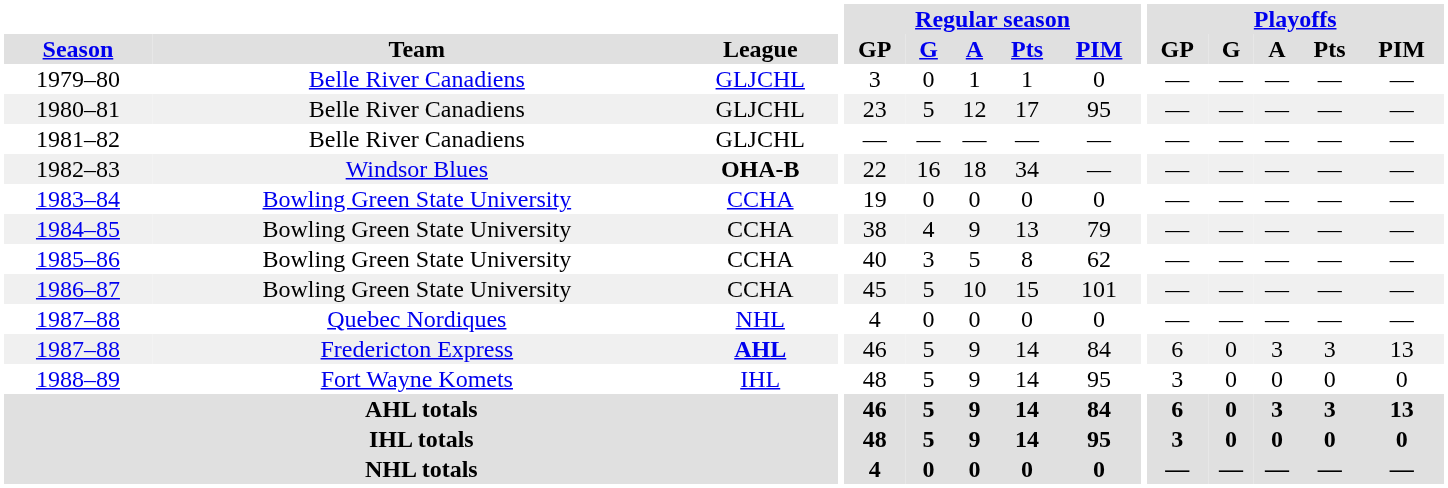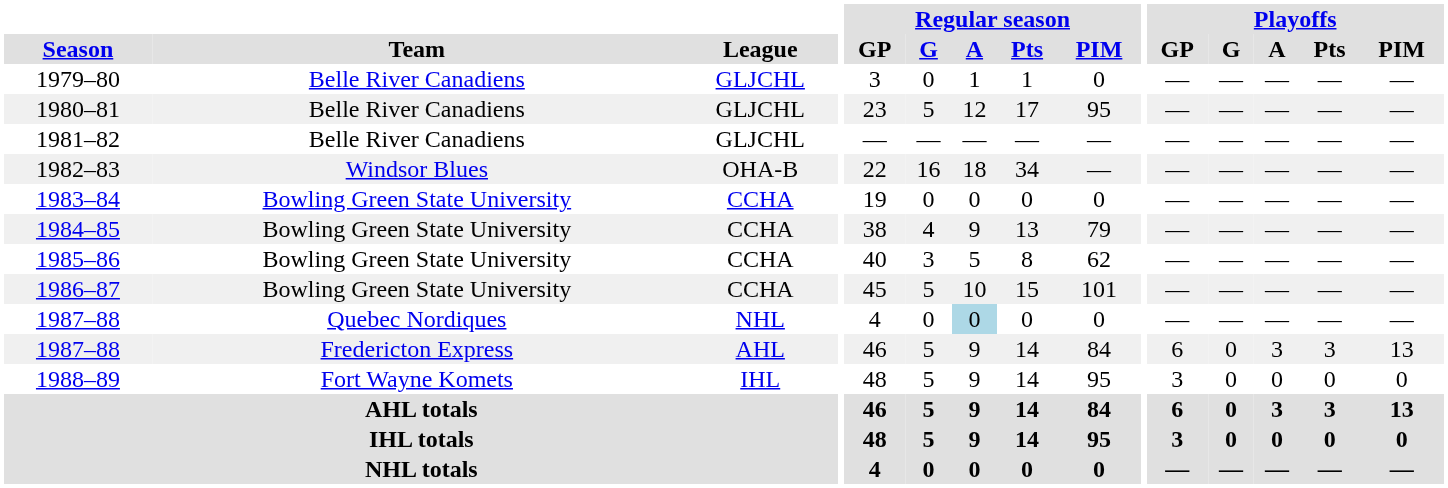(760, 168) bold -> (760, 168) normal
(974, 318) no background -> (974, 318) lightblue background
(760, 348) bold -> (760, 348) normal
